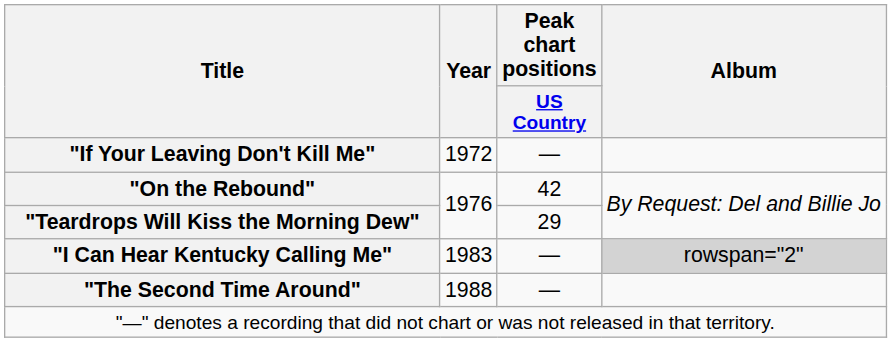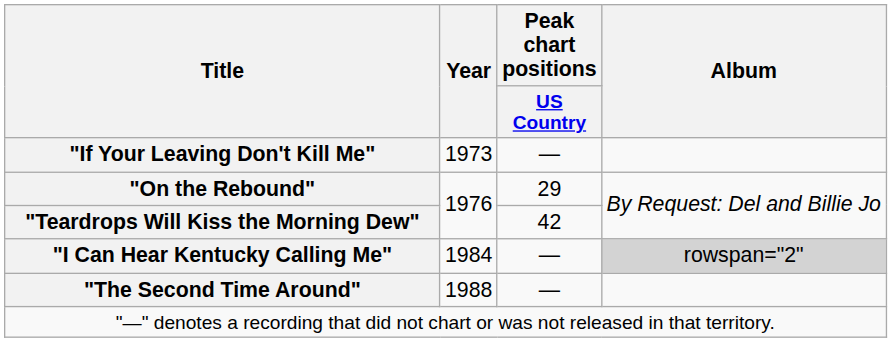(469, 154) 1972 -> (469, 154) 1973
(549, 188) 42 -> (549, 188) 29
(549, 222) 29 -> (549, 222) 42
(469, 255) 1983 -> (469, 255) 1984
